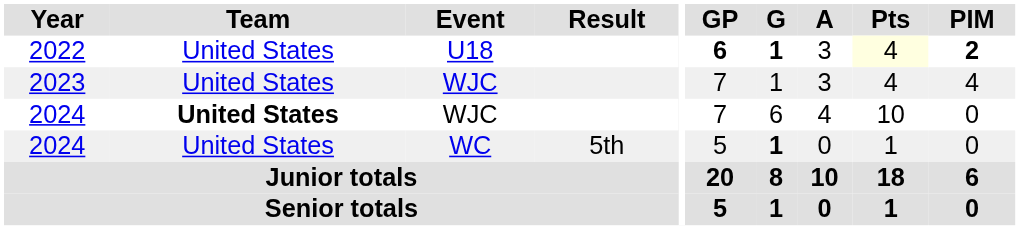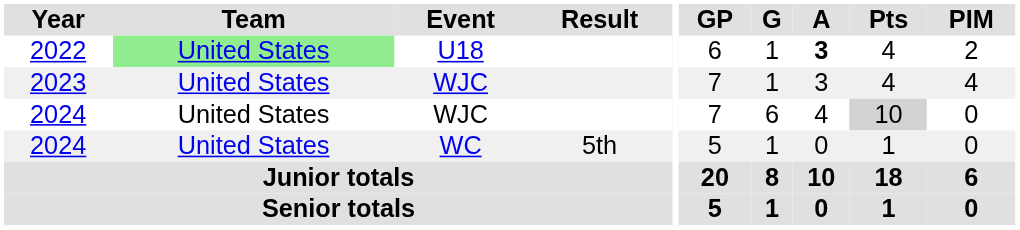(258, 51) no background -> (254, 51) lightgreen background
(720, 51) bold -> (715, 51) normal
(776, 51) bold -> (772, 51) normal
(825, 51) normal -> (821, 51) bold
(891, 51) lightyellow background -> (889, 51) no background
(972, 51) bold -> (971, 51) normal
(258, 114) bold -> (254, 114) normal
(891, 114) no background -> (889, 114) lightgrey background
(776, 145) bold -> (772, 145) normal
